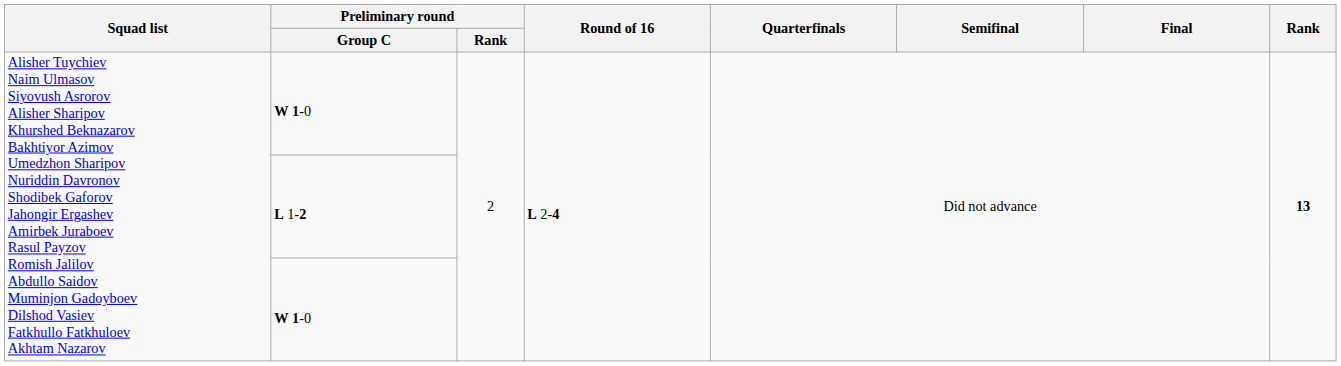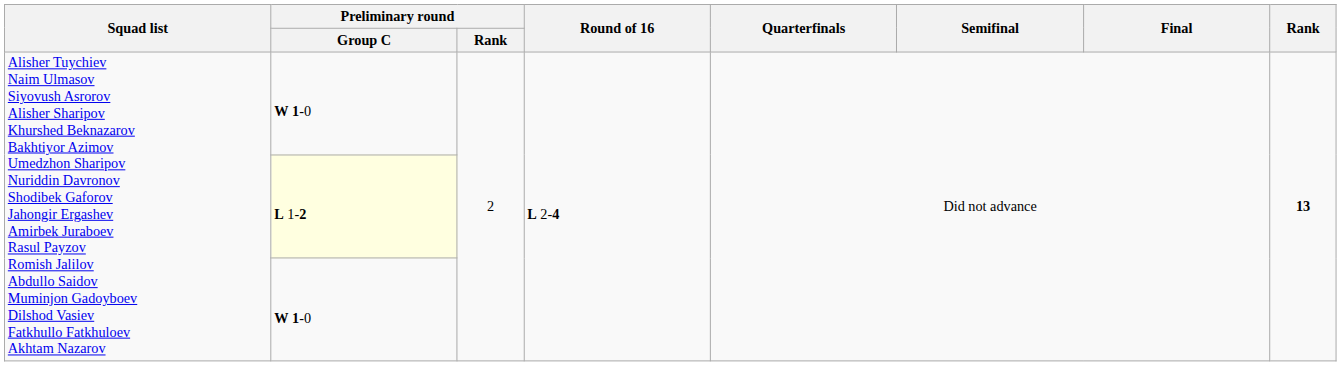(290, 215) no background -> (290, 215) lightyellow background
